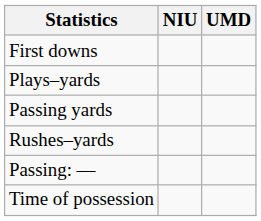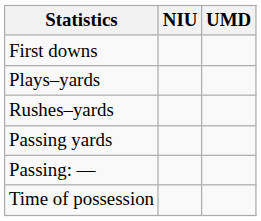rows swapped: (61, 140) <-> (61, 110)
